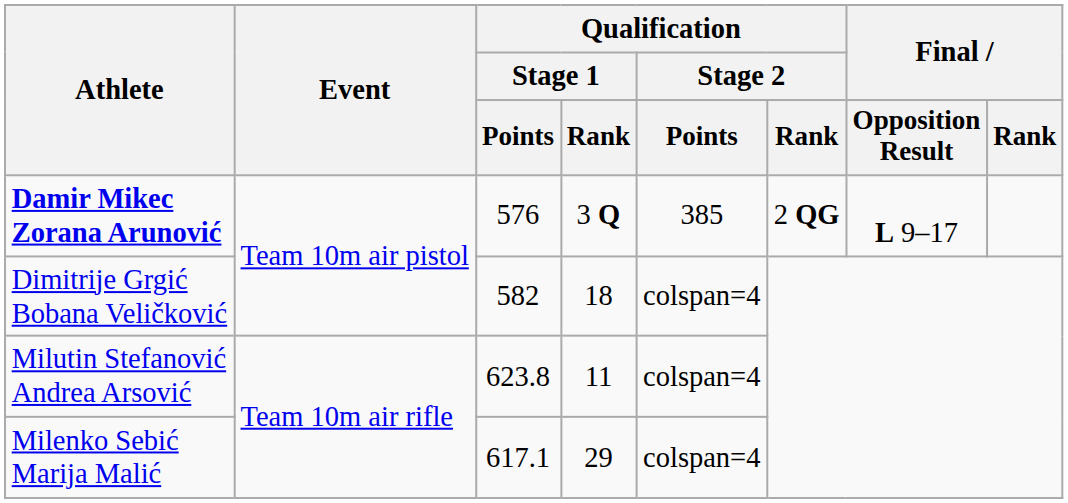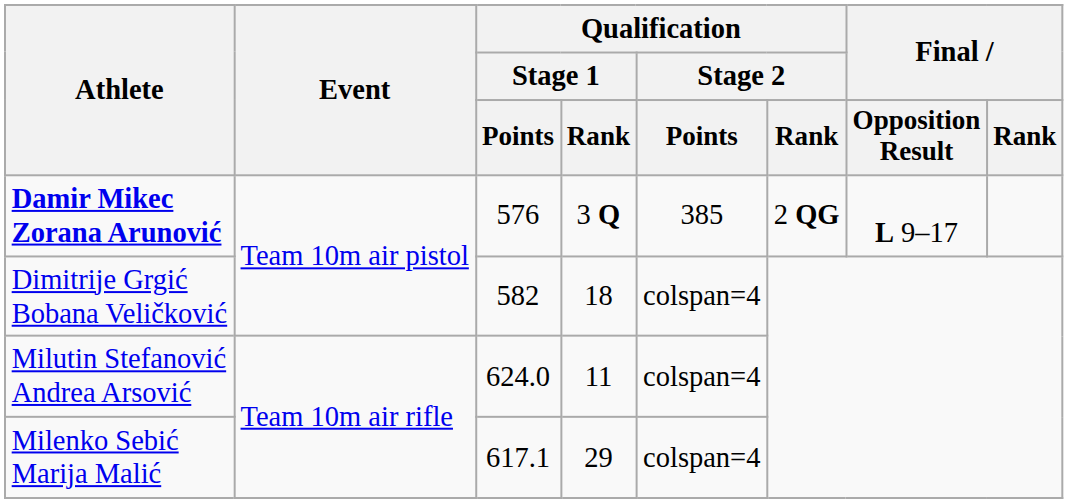(518, 376) 623.8 -> (518, 376) 624.0
